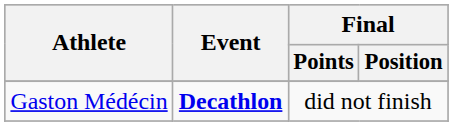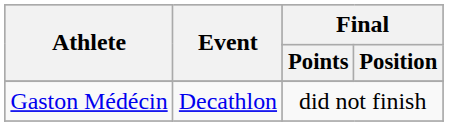(231, 101) bold -> (228, 101) normal
